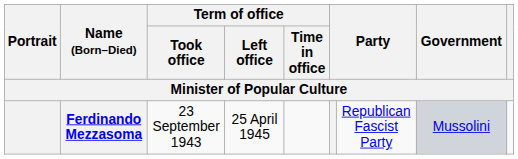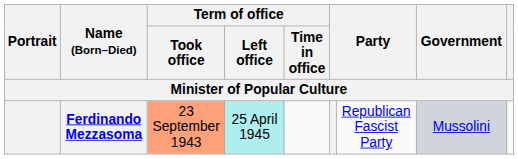(186, 127) no background -> (186, 127) lightsalmon background
(254, 127) no background -> (254, 127) paleturquoise background
